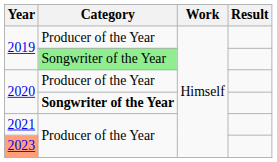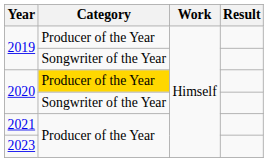(104, 59) lightgreen background -> (104, 59) no background
(98, 80) no background -> (98, 80) gold background
(108, 102) bold -> (104, 102) normal
(21, 146) lightsalmon background -> (21, 146) no background
